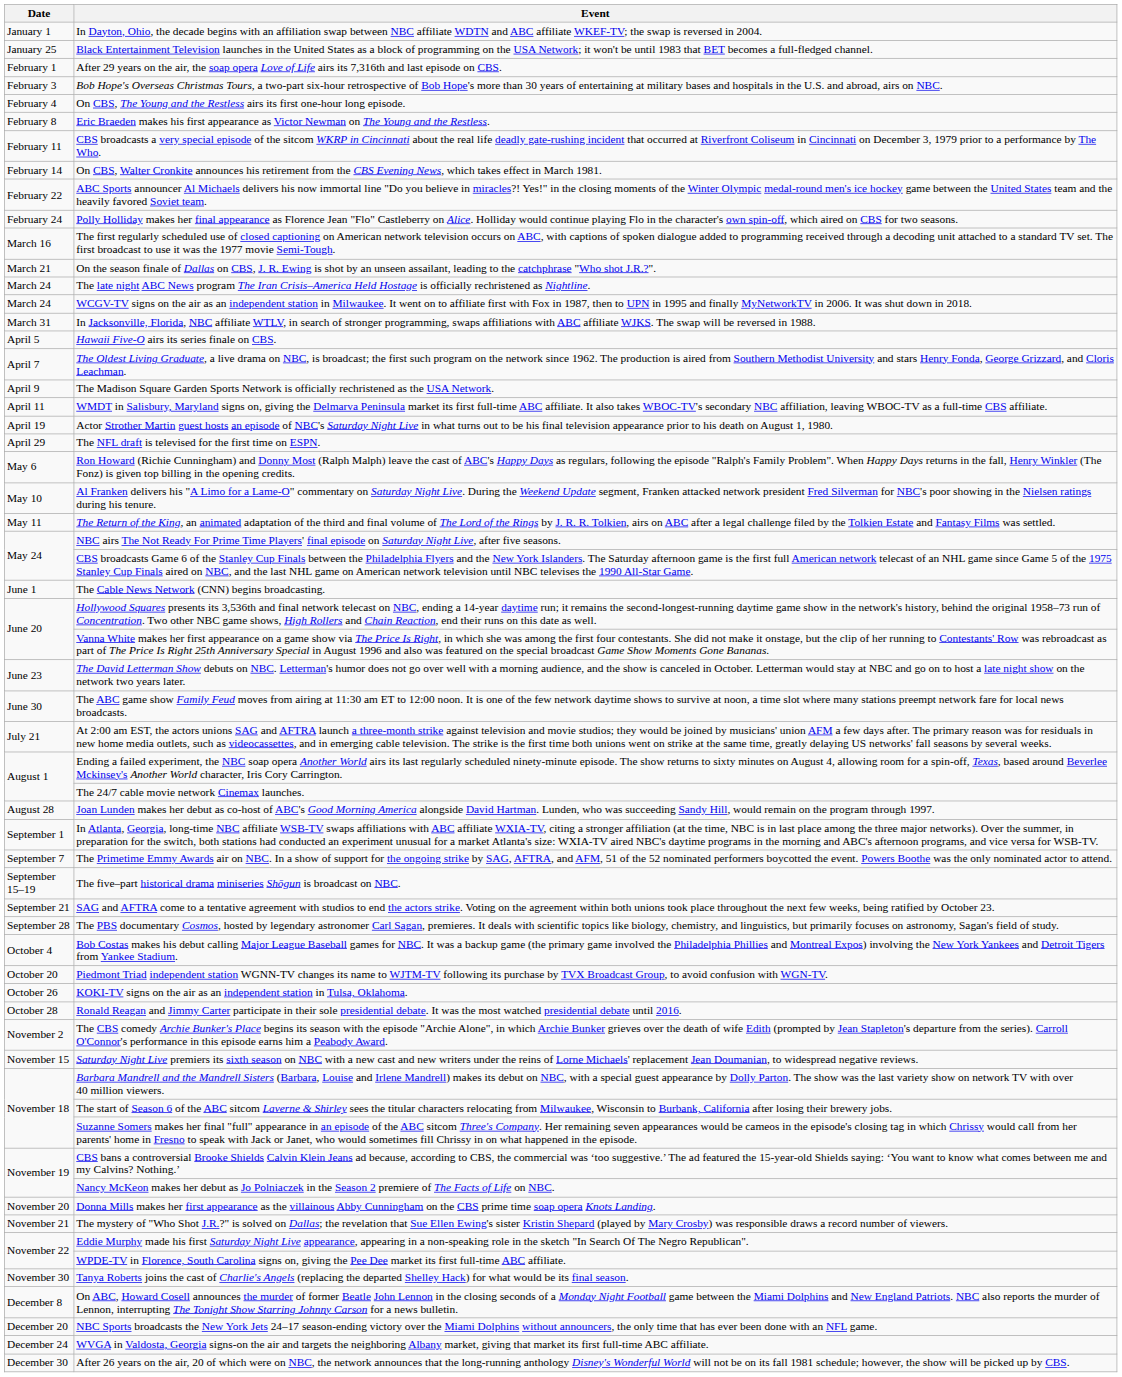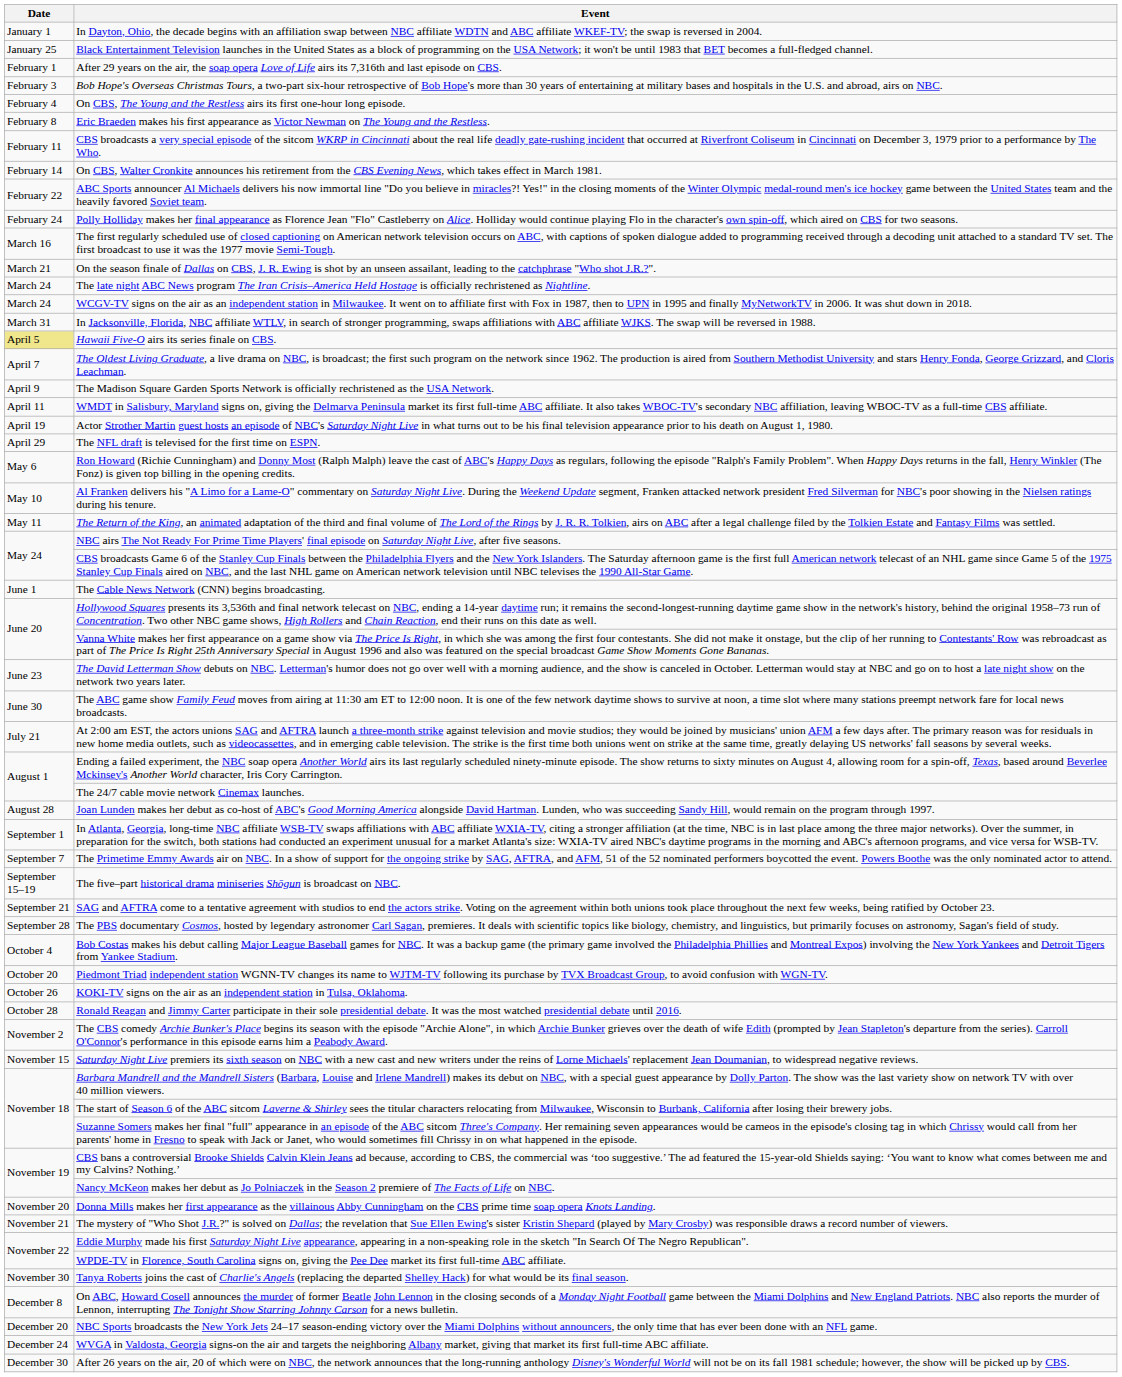(23, 340) no background -> (23, 340) khaki background
